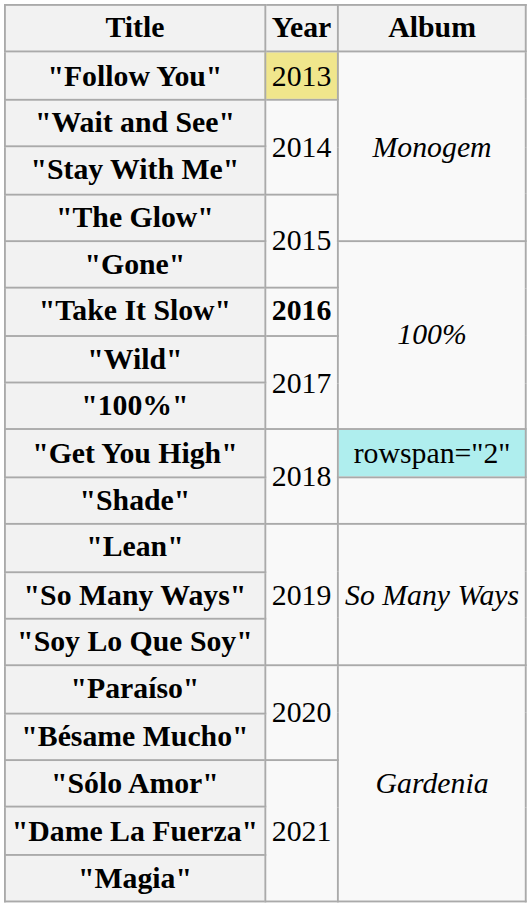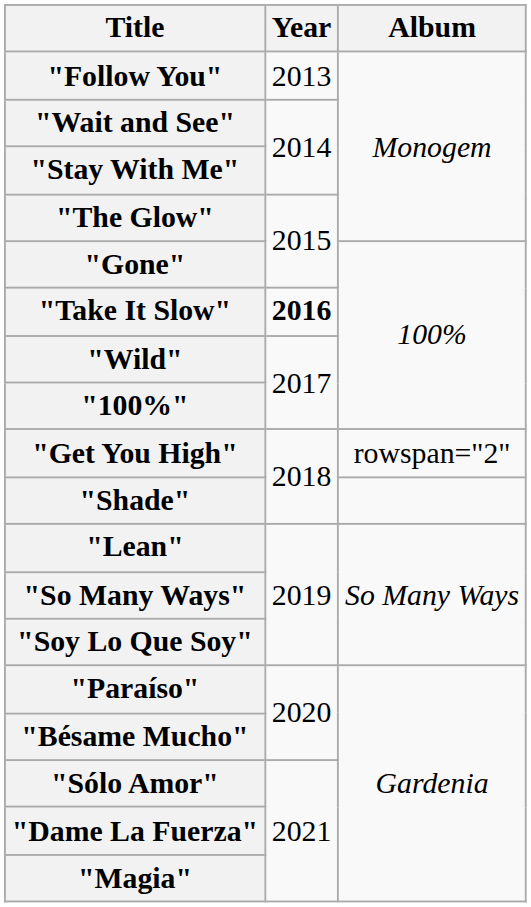(302, 75) khaki background -> (302, 75) no background
(432, 452) paleturquoise background -> (432, 452) no background
